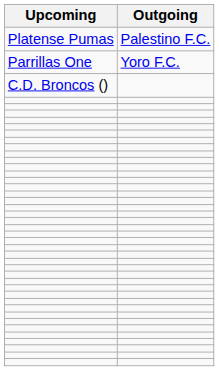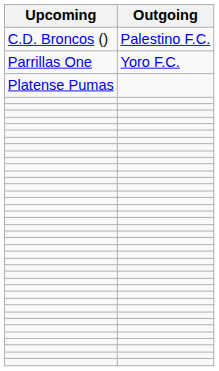(61, 39) Platense Pumas -> (58, 39) C.D. Broncos ()
(58, 85) C.D. Broncos () -> (61, 85) Platense Pumas
